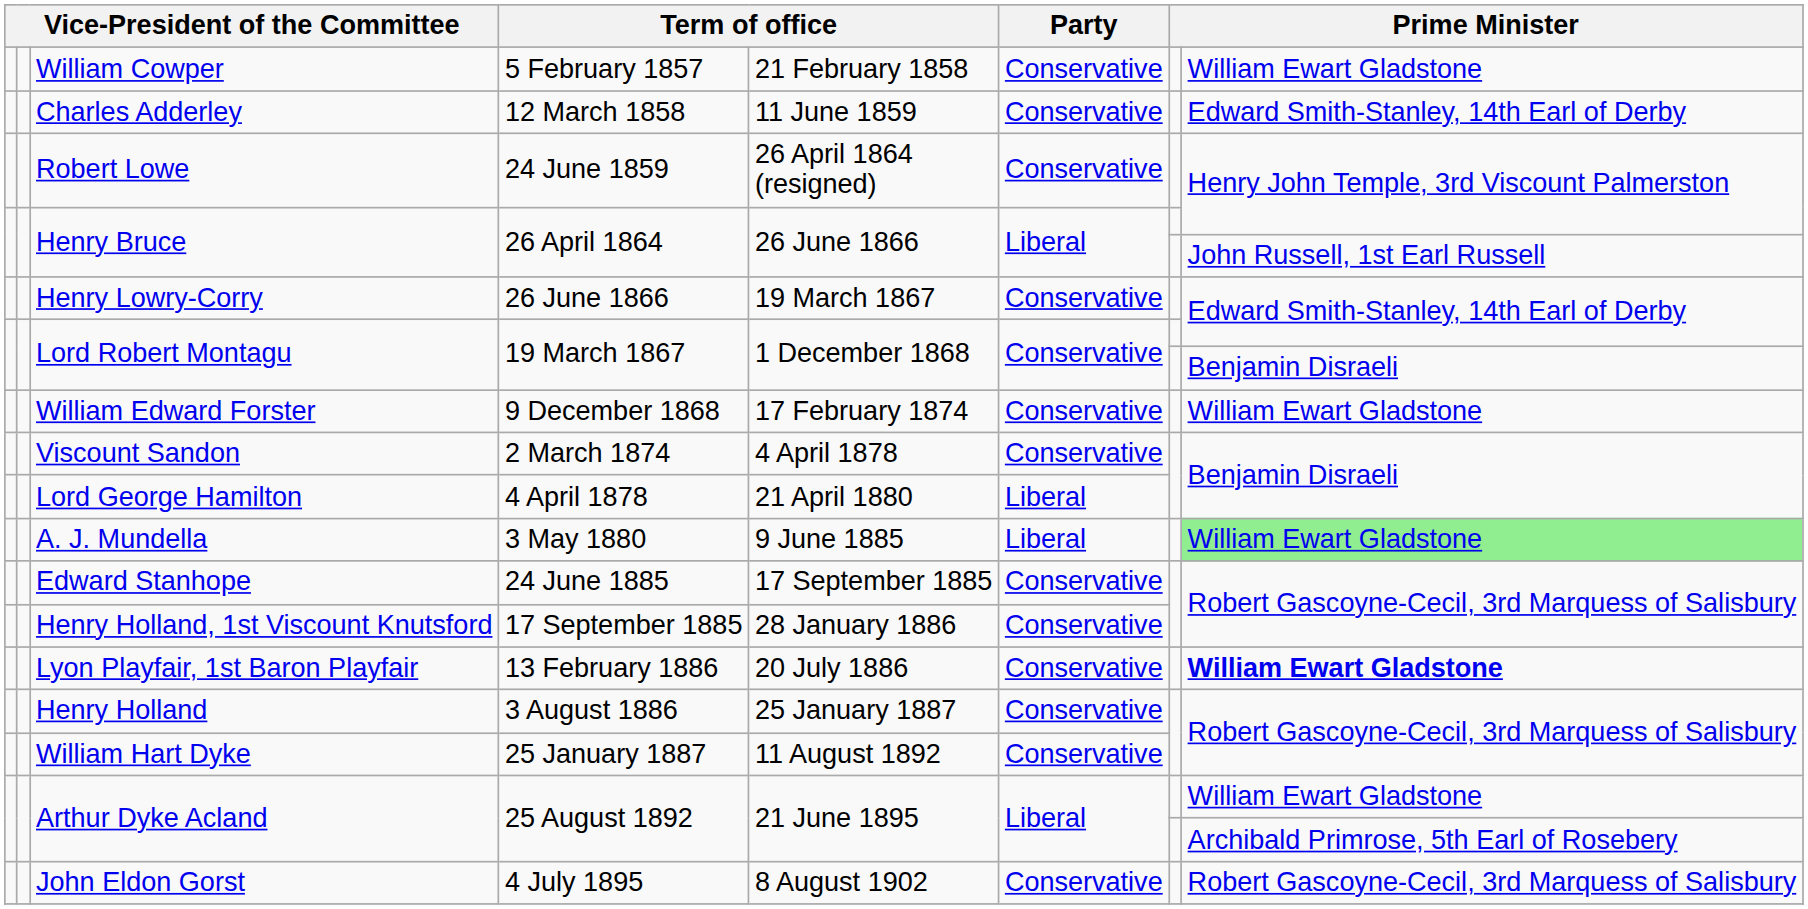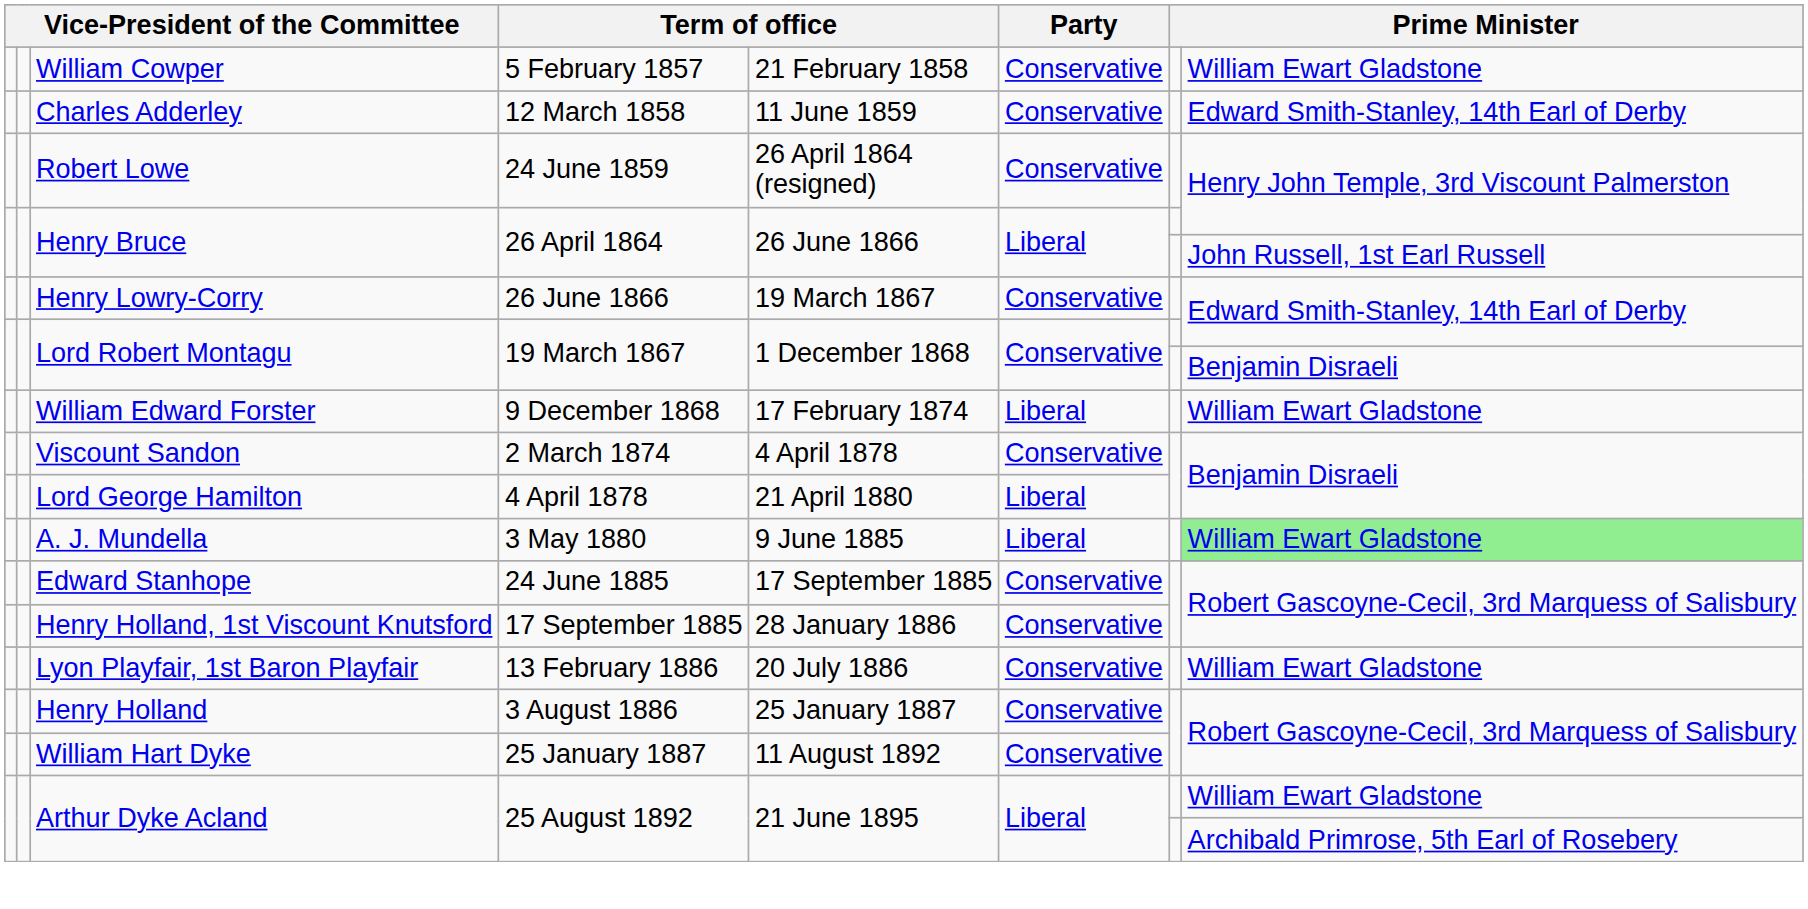(1084, 410) Conservative -> (1045, 410) Liberal
(1345, 667) bold -> (1335, 667) normal
- row: (140, 882)
